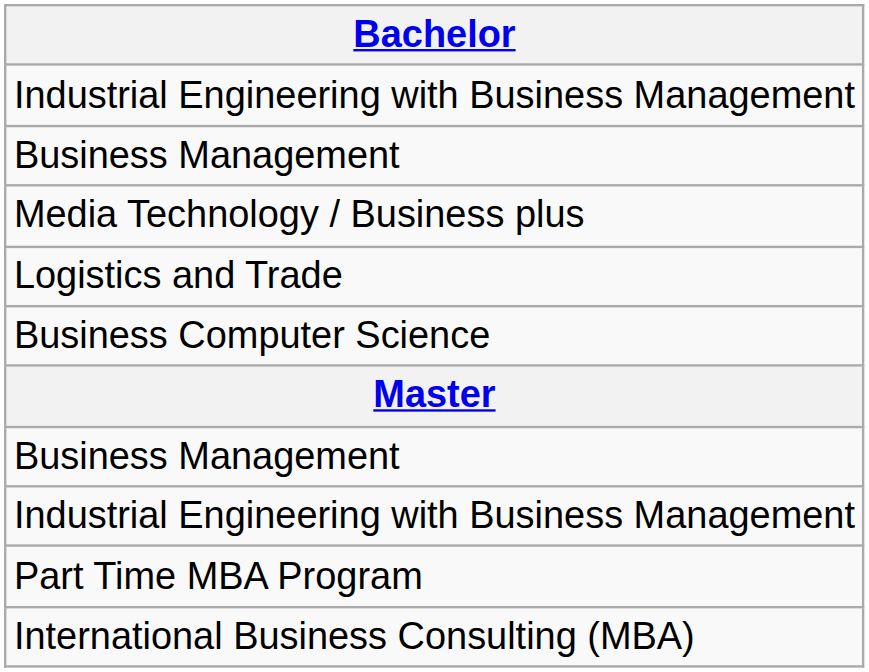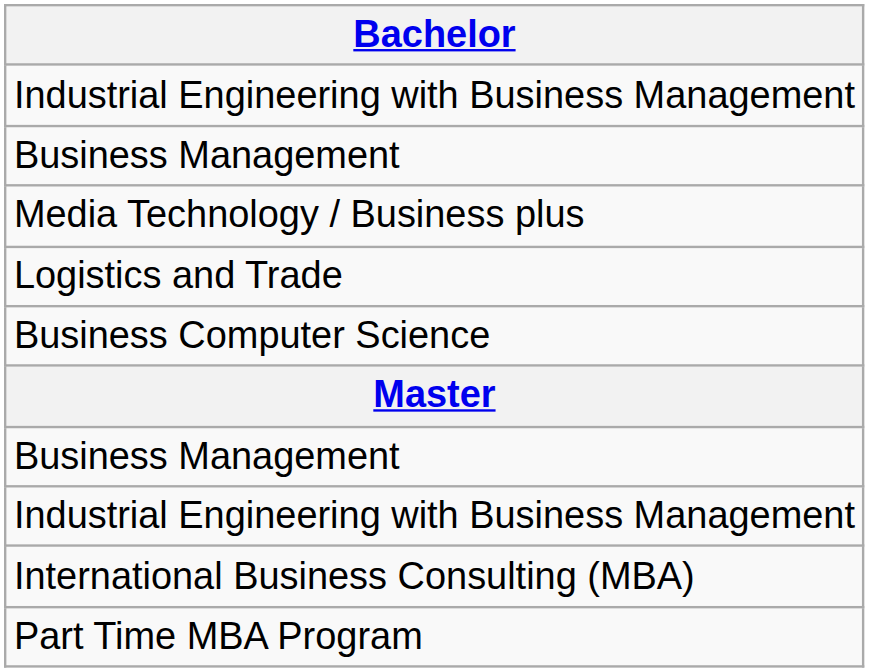(218, 575) Part Time MBA Program -> (354, 575) International Business Consulting (MBA)
(354, 635) International Business Consulting (MBA) -> (218, 635) Part Time MBA Program
